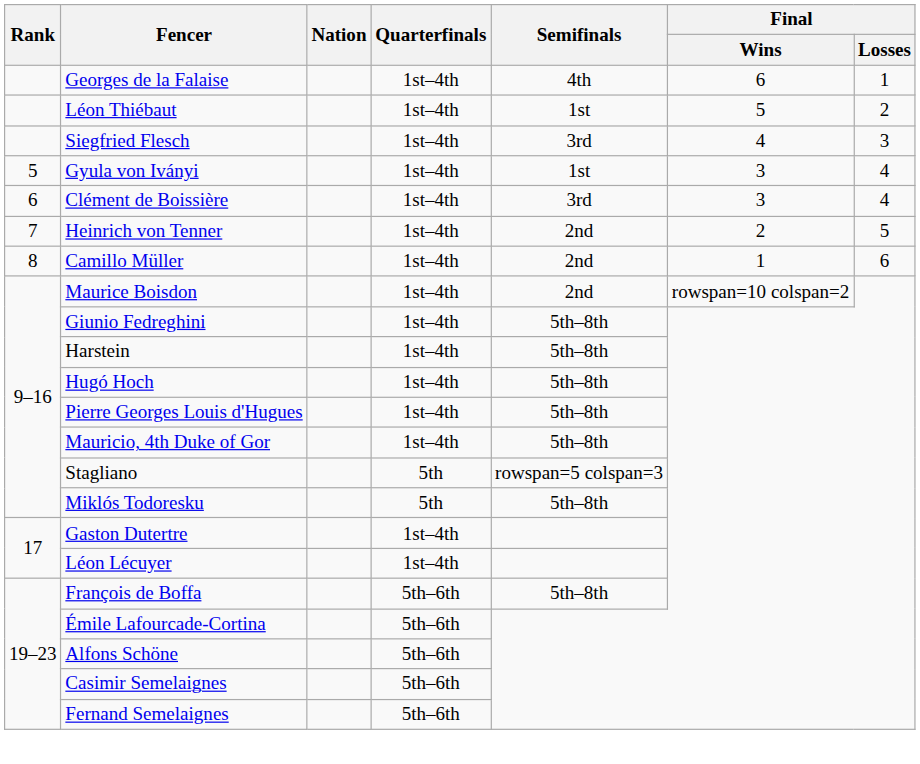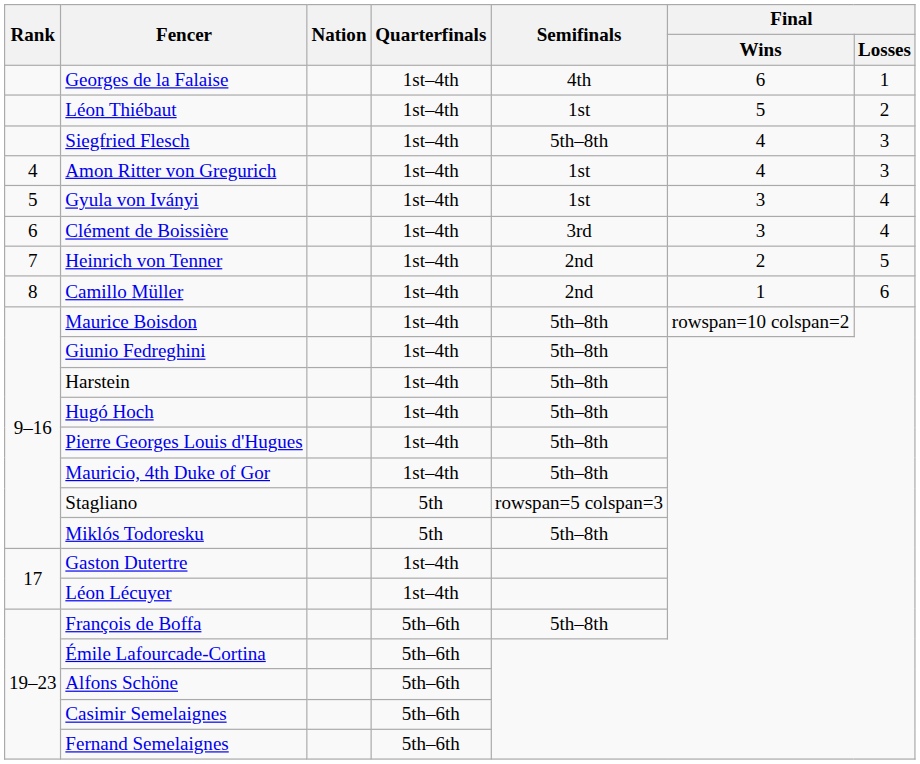(579, 140) 3rd -> (579, 140) 5th–8th
+ row: (171, 170)
(579, 291) 2nd -> (579, 321) 5th–8th
